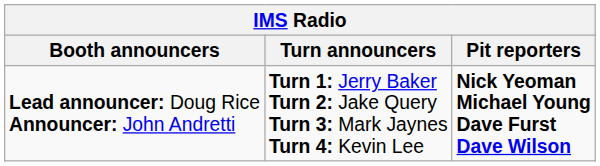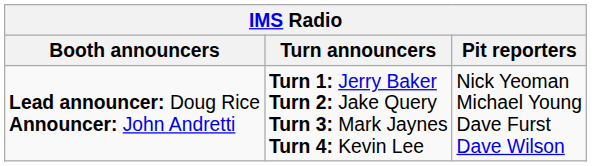(524, 114) bold -> (519, 114) normal
